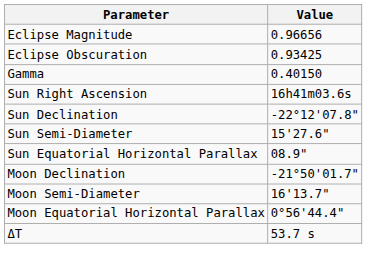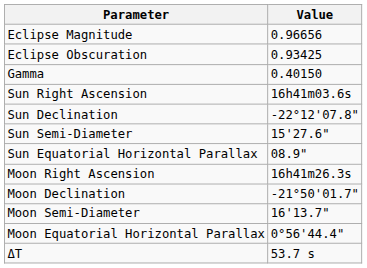+ row: (81, 174)
